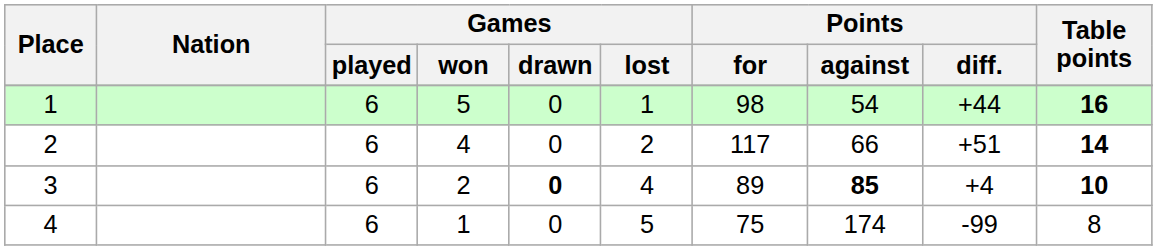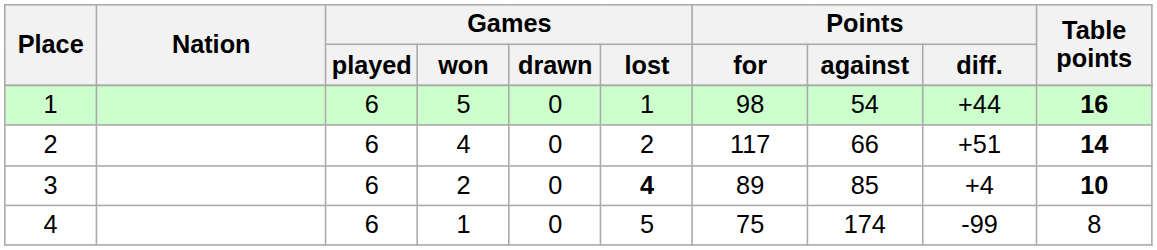(555, 184) bold -> (555, 184) normal
(647, 184) normal -> (647, 184) bold
(865, 184) bold -> (865, 184) normal
